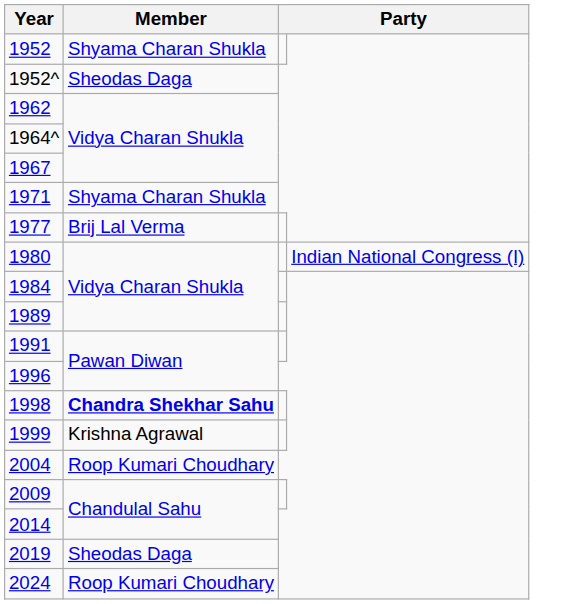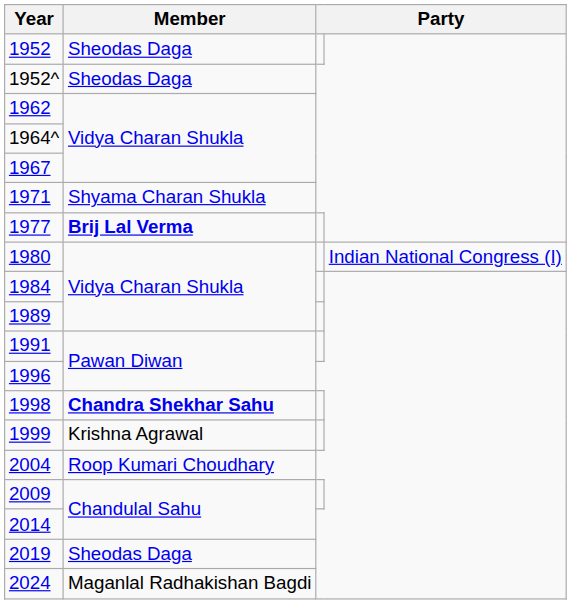(167, 49) Shyama Charan Shukla -> (130, 49) Sheodas Daga
(126, 227) normal -> (130, 227) bold
(171, 583) Roop Kumari Choudhary -> (190, 583) Maganlal Radhakishan Bagdi
